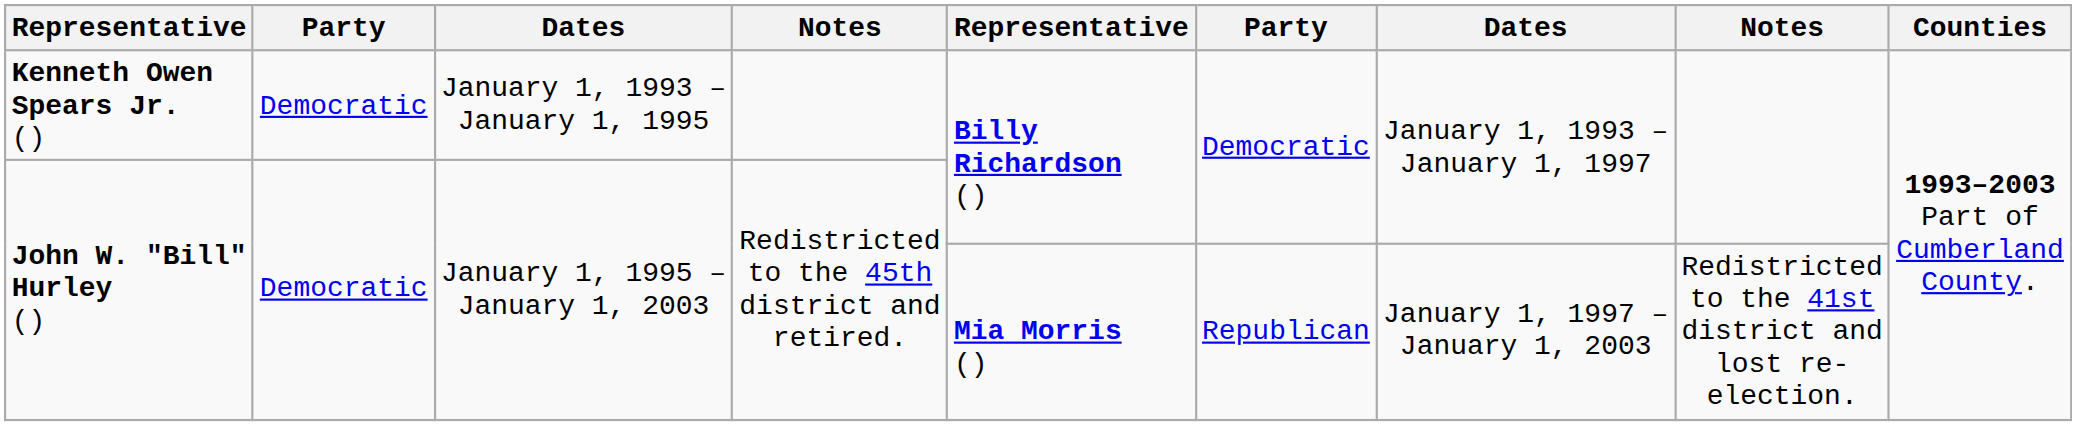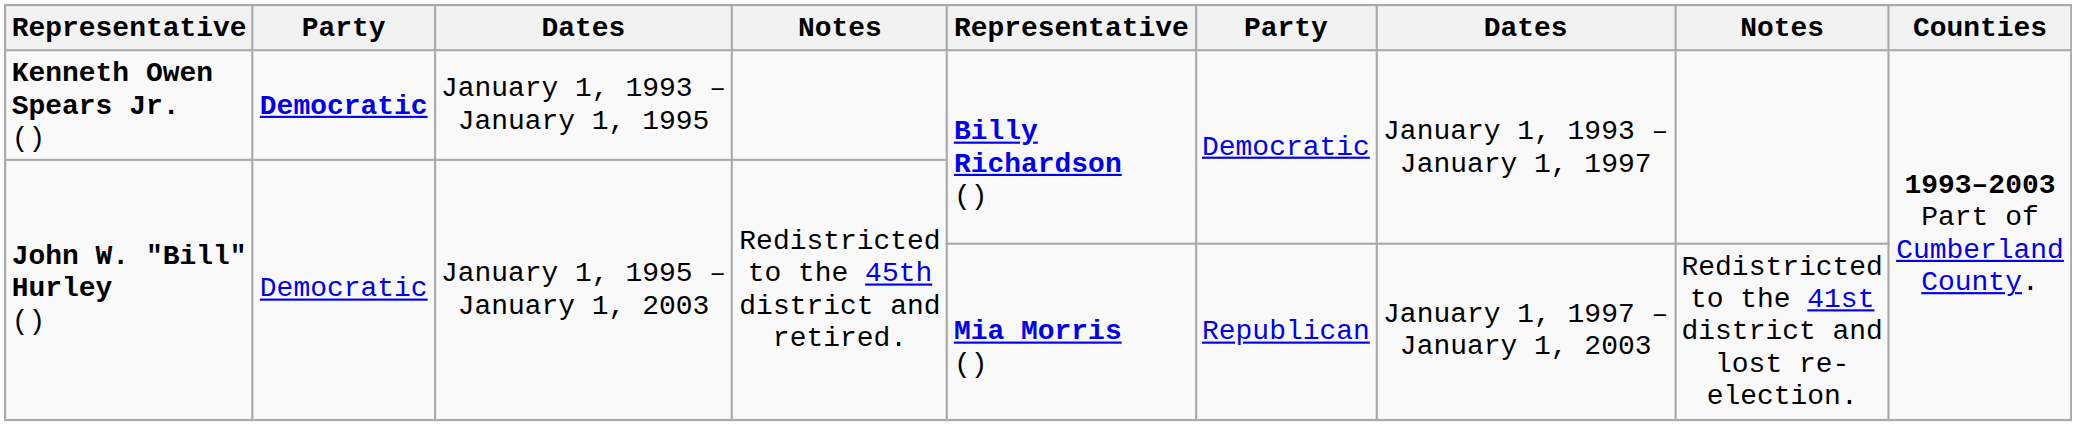(344, 106) normal -> (344, 106) bold
